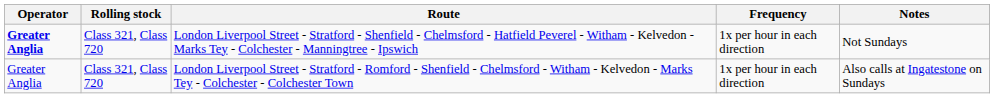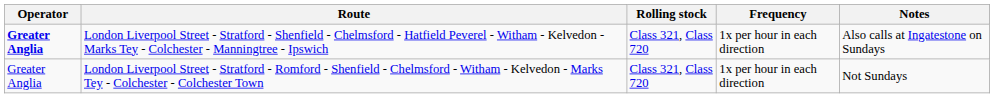columns swapped: (444, 14) <-> (126, 14)
(875, 41) Not Sundays -> (912, 41) Also calls at Ingatestone on Sundays
(912, 75) Also calls at Ingatestone on Sundays -> (875, 75) Not Sundays
